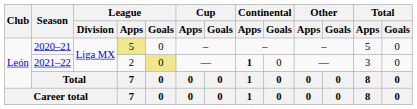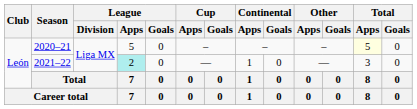(131, 46) khaki background -> (131, 46) no background
(368, 46) no background -> (368, 46) lightyellow background
(131, 63) no background -> (131, 63) paleturquoise background
(161, 63) khaki background -> (161, 63) no background
(249, 63) bold -> (249, 63) normal
